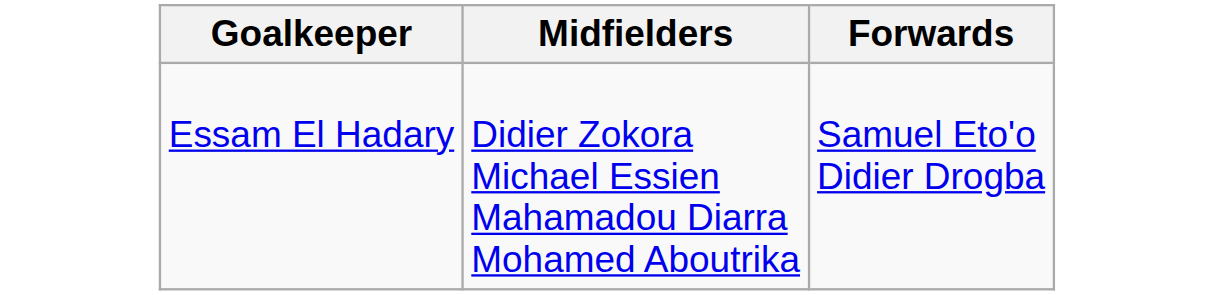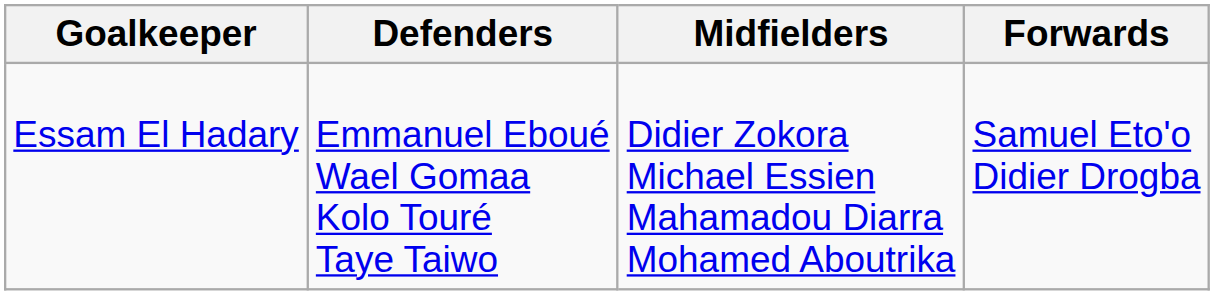+ column: (463, 33)
